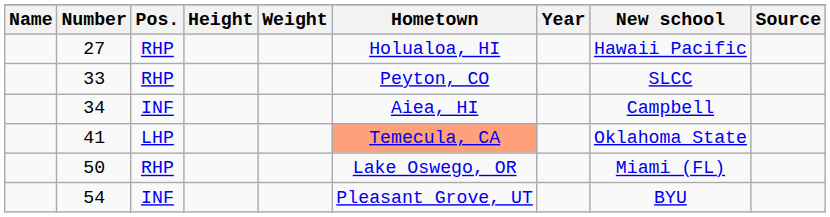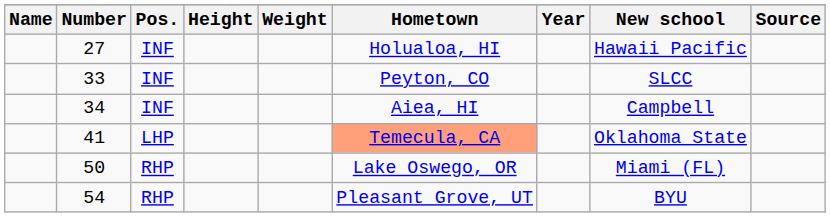(157, 49) RHP -> (157, 49) INF
(157, 79) RHP -> (157, 79) INF
(157, 198) INF -> (157, 198) RHP
